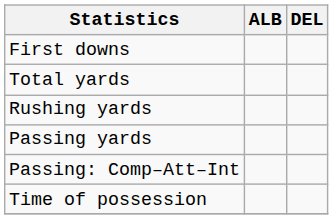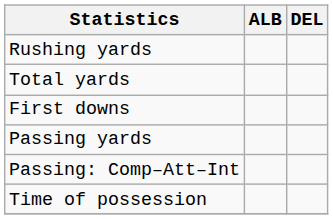rows swapped: (70, 50) <-> (81, 110)
